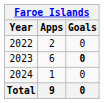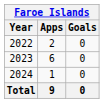(82, 59) bold -> (82, 59) normal
